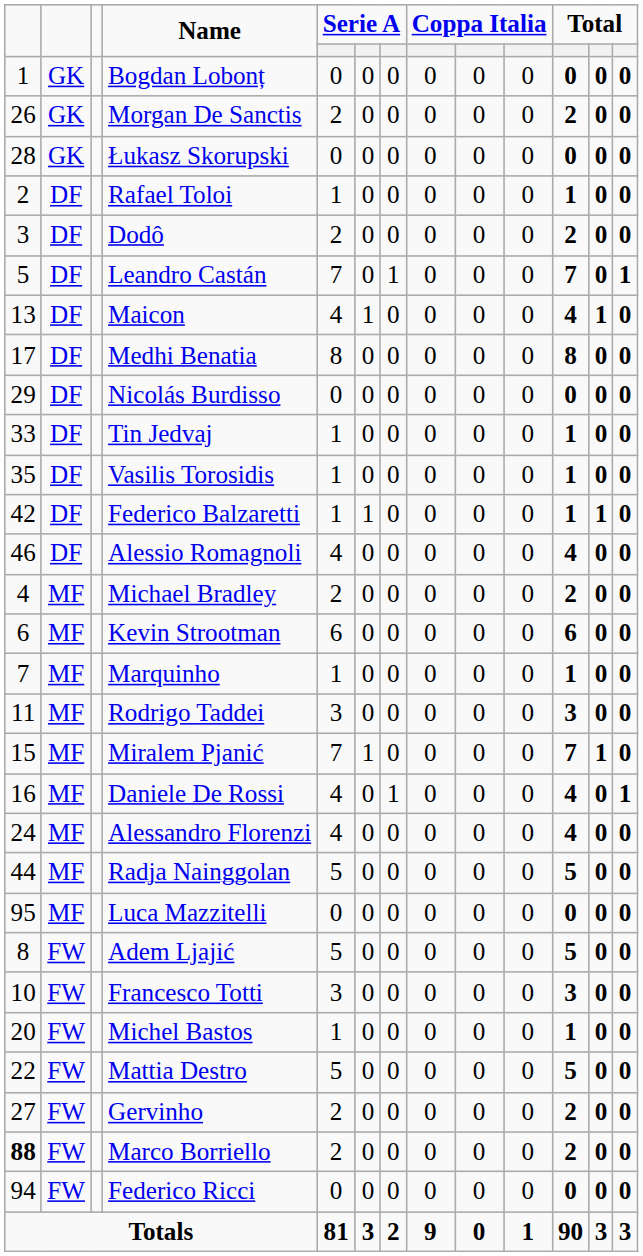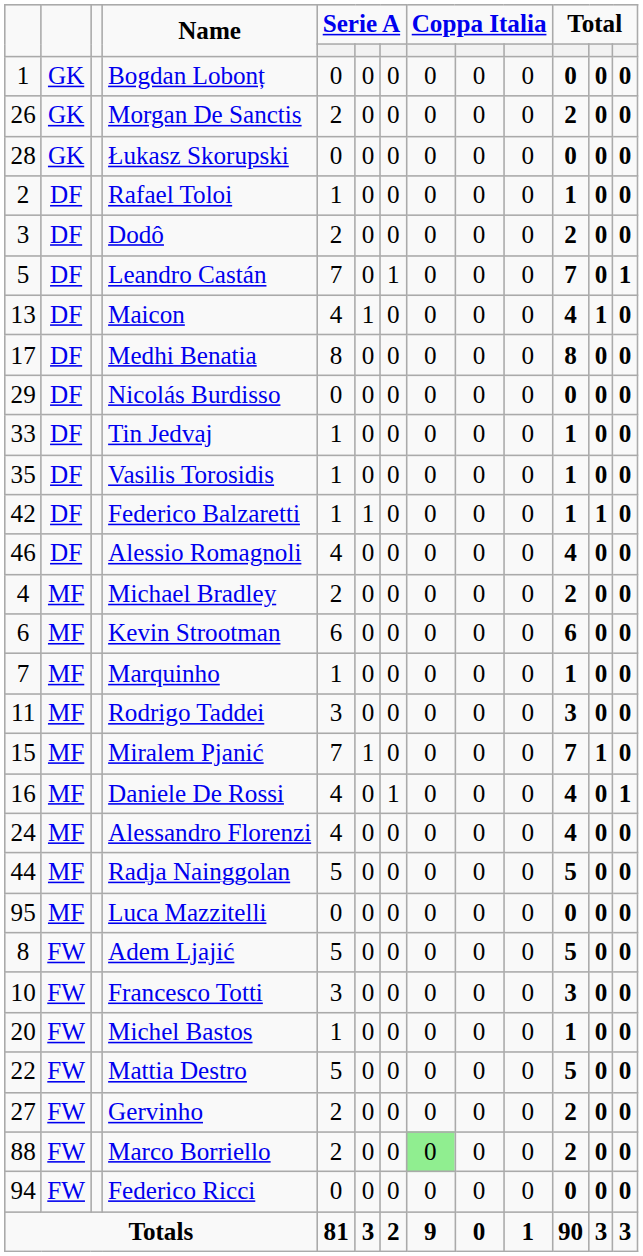(23, 1151) bold -> (23, 1151) normal
(430, 1151) no background -> (430, 1151) lightgreen background
